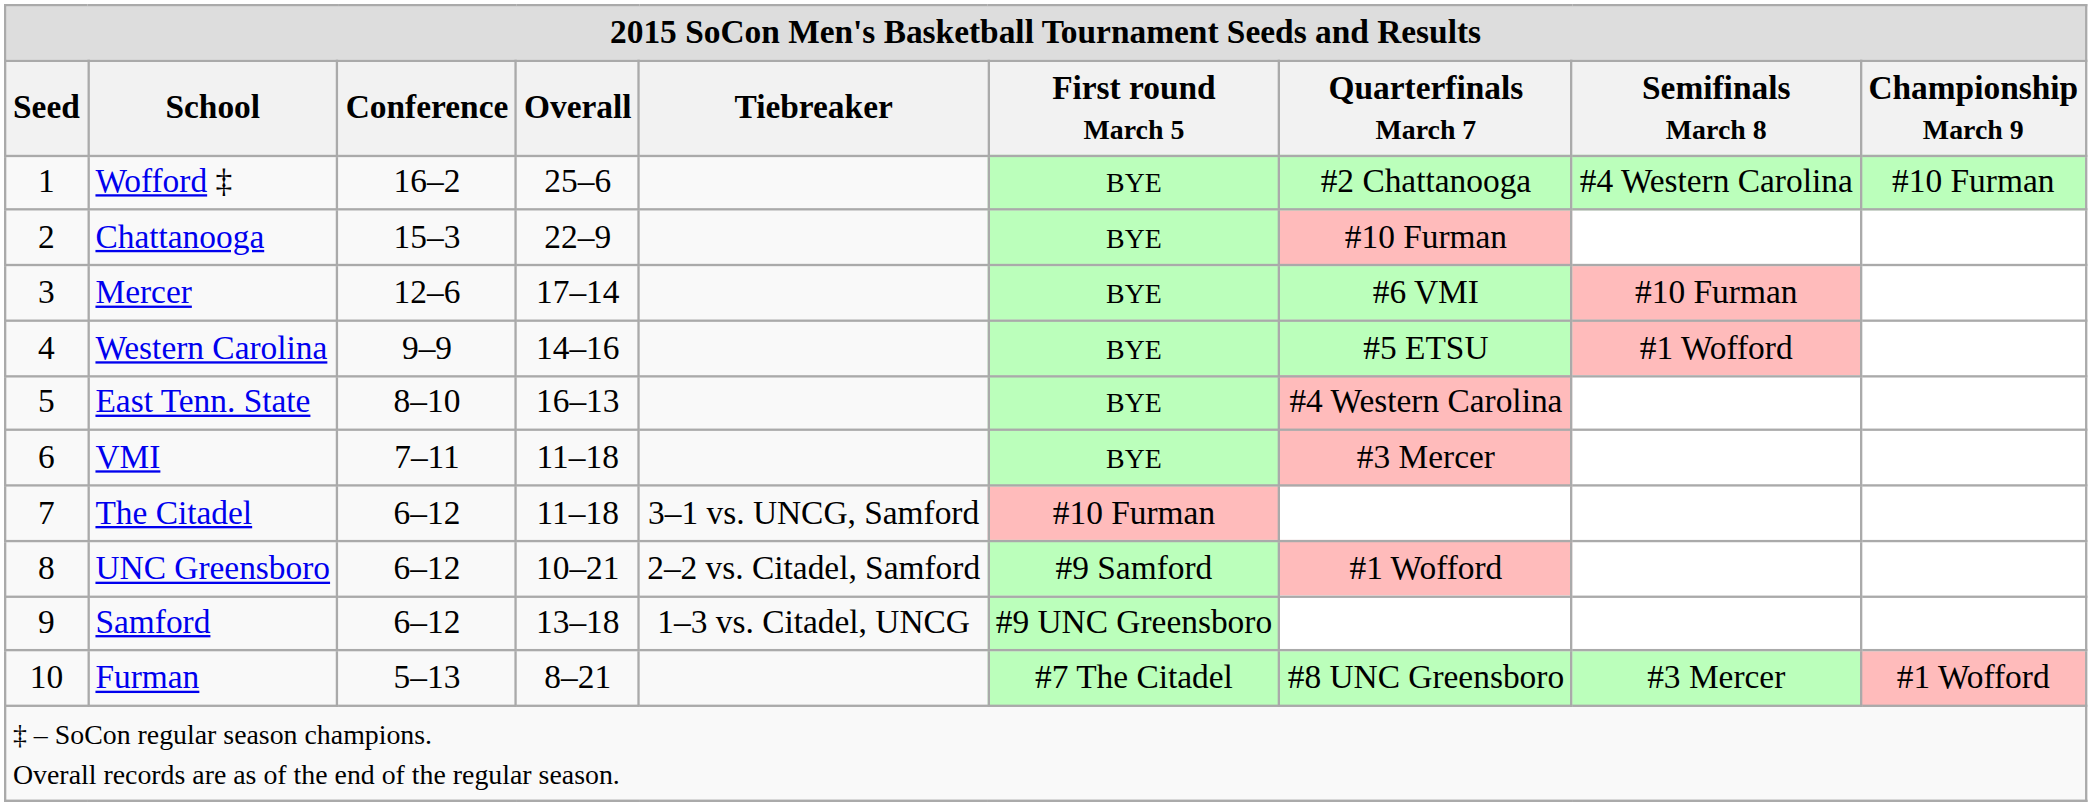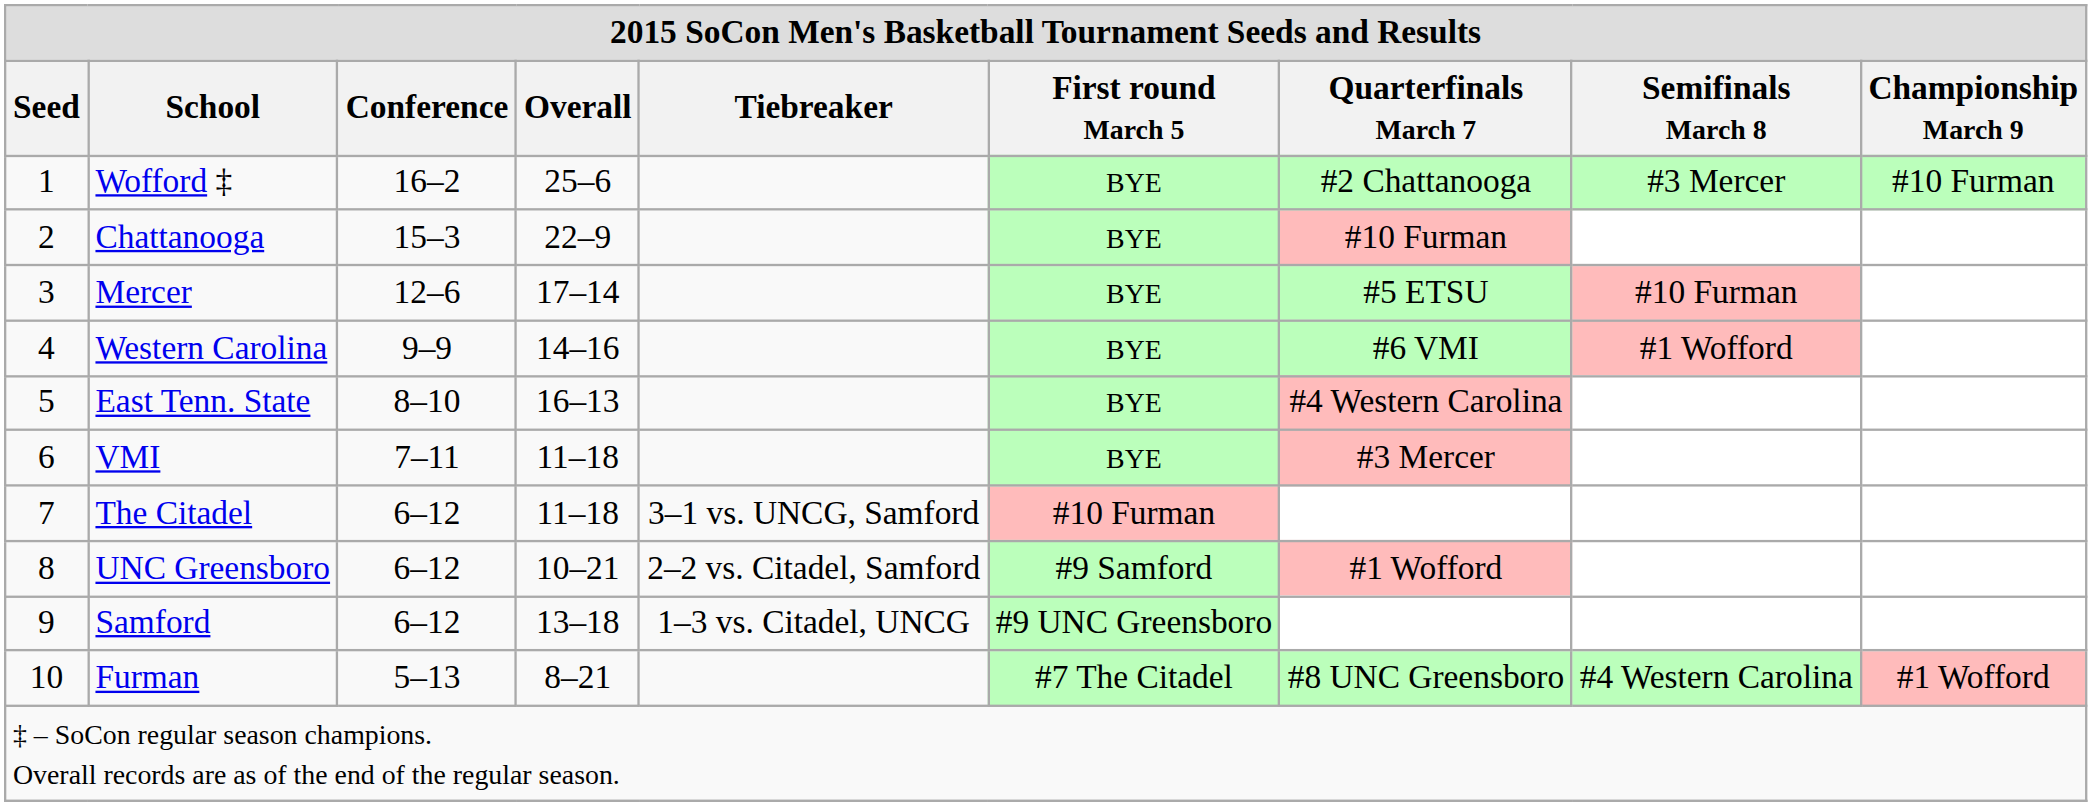(1716, 182) #4 Western Carolina -> (1716, 182) #3 Mercer
(1426, 292) #6 VMI -> (1426, 292) #5 ETSU
(1426, 347) #5 ETSU -> (1426, 347) #6 VMI
(1716, 677) #3 Mercer -> (1716, 677) #4 Western Carolina
